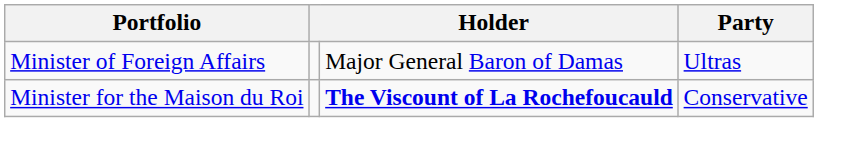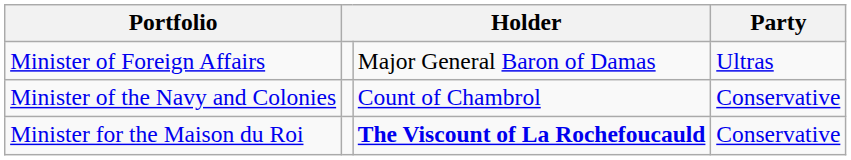+ row: (173, 97)
